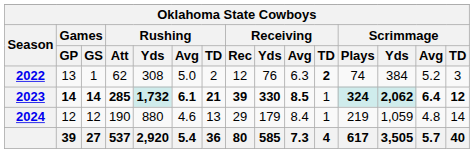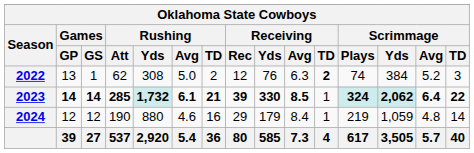(458, 96) 12 -> (458, 96) 22
(214, 117) 13 -> (214, 117) 16
